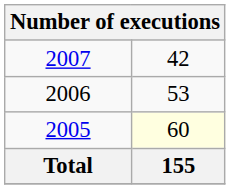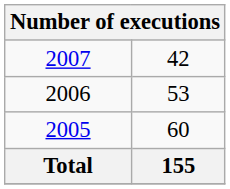(178, 129) lightyellow background -> (178, 129) no background
